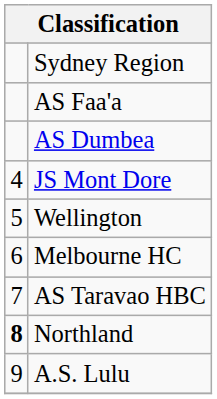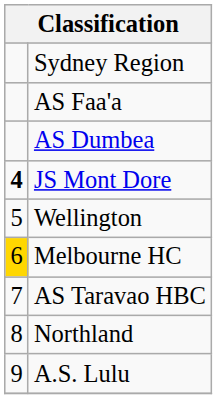(17, 179) normal -> (17, 179) bold
(17, 256) no background -> (17, 256) gold background
(17, 334) bold -> (17, 334) normal
